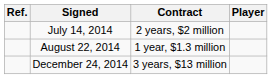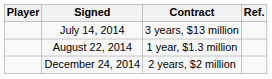columns swapped: (248, 13) <-> (17, 13)
(180, 30) 2 years, $2 million -> (192, 30) 3 years, $13 million
(180, 64) 3 years, $13 million -> (192, 64) 2 years, $2 million
